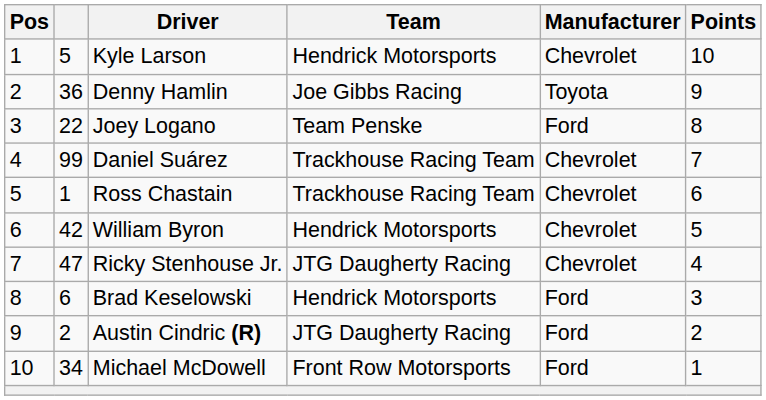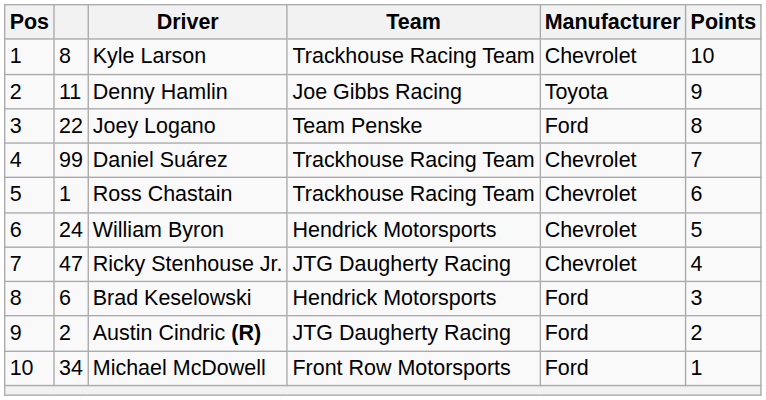(65, 56) 5 -> (65, 56) 8
(394, 56) Hendrick Motorsports -> (414, 56) Trackhouse Racing Team
(71, 90) 36 -> (70, 90) 11
(71, 229) 42 -> (71, 229) 24
